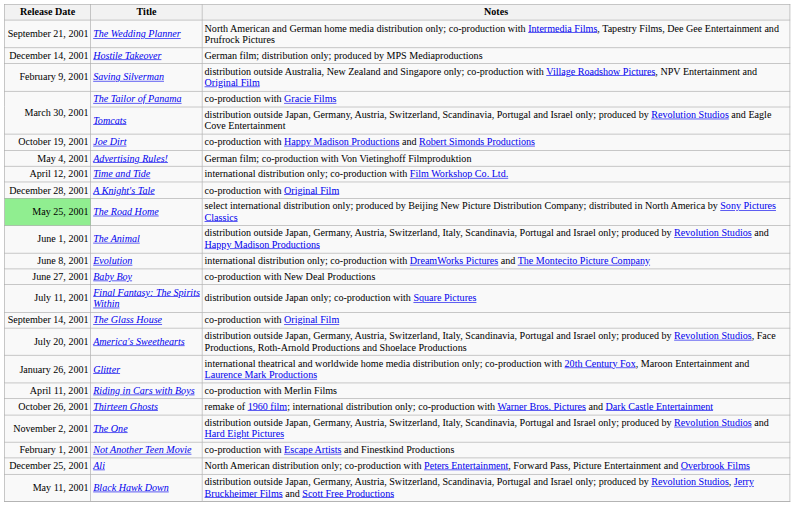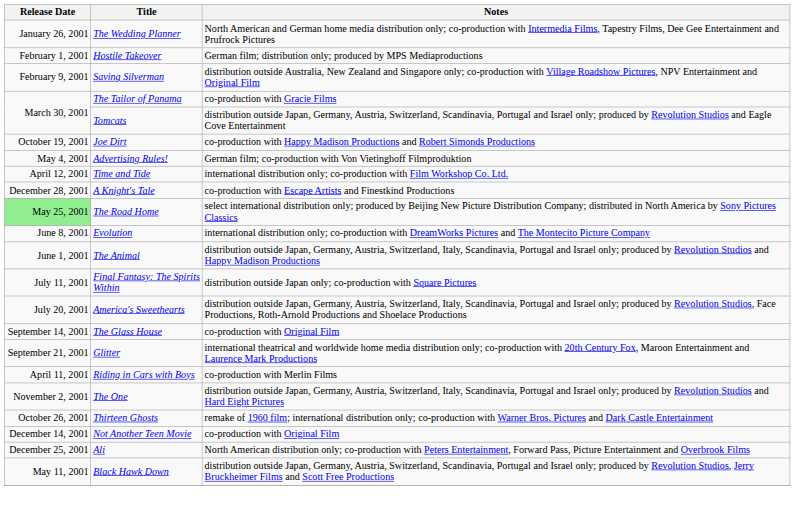(48, 34) September 21, 2001 -> (54, 34) January 26, 2001
(49, 55) December 14, 2001 -> (54, 55) February 1, 2001
(272, 190) co-production with Original Film -> (329, 190) co-production with Escape Artists and Finestkind Productions
rows swapped: (116, 239) <-> (113, 261)
- row: (113, 277)
rows swapped: (139, 341) <-> (128, 320)
(54, 369) January 26, 2001 -> (48, 353) September 21, 2001
rows swapped: (126, 406) <-> (110, 428)
(54, 450) February 1, 2001 -> (49, 434) December 14, 2001
(329, 450) co-production with Escape Artists and Finestkind Productions -> (272, 434) co-production with Original Film
